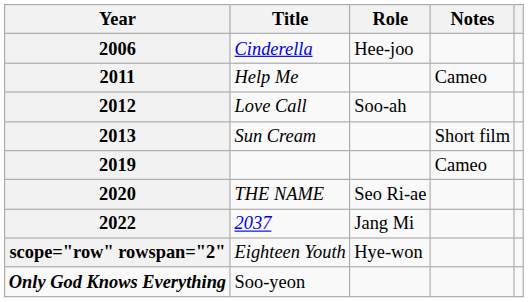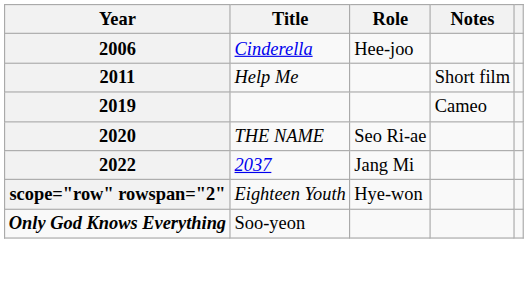(461, 77) Cameo -> (472, 77) Short film
- row: (271, 106)
- row: (275, 135)
